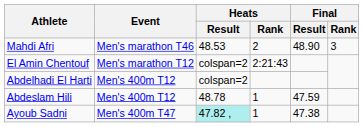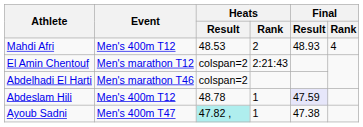(145, 47) Men's marathon T46 -> (136, 47) Men's 400m T12
(306, 47) 48.90 -> (306, 47) 48.93
(333, 47) 3 -> (333, 47) 4
(136, 80) Men's 400m T12 -> (145, 80) Men's marathon T46
(306, 97) no background -> (306, 97) lavender background
